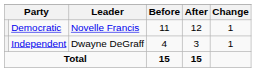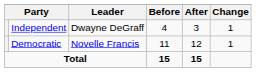rows swapped: (36, 28) <-> (39, 43)
